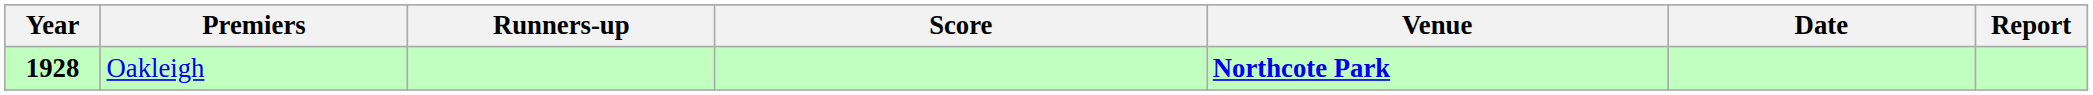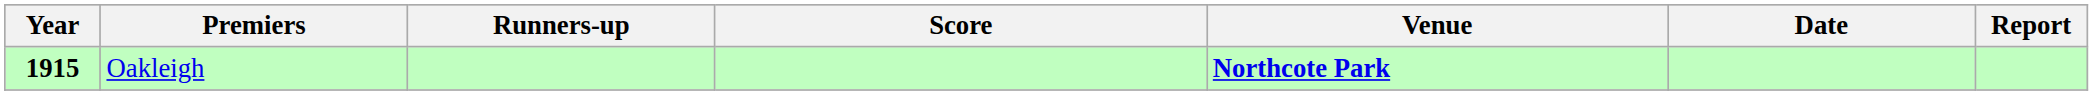(53, 68) 1928 -> (53, 68) 1915
